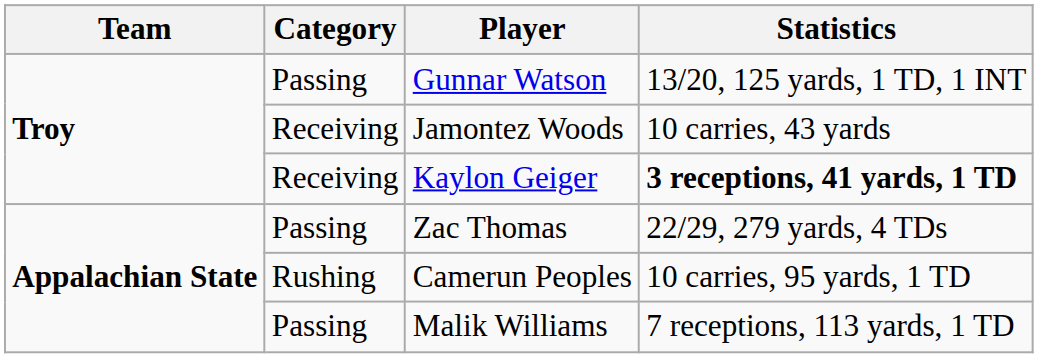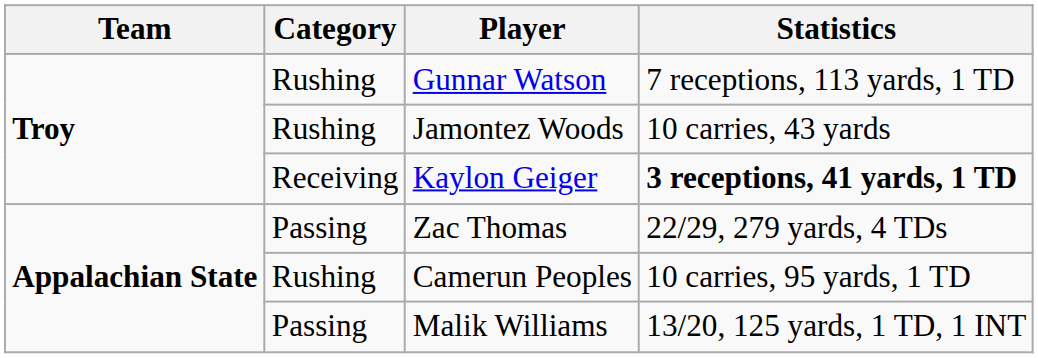(320, 78) Passing -> (324, 78) Rushing
(836, 78) 13/20, 125 yards, 1 TD, 1 INT -> (830, 78) 7 receptions, 113 yards, 1 TD
(335, 128) Receiving -> (324, 128) Rushing
(830, 326) 7 receptions, 113 yards, 1 TD -> (836, 326) 13/20, 125 yards, 1 TD, 1 INT
